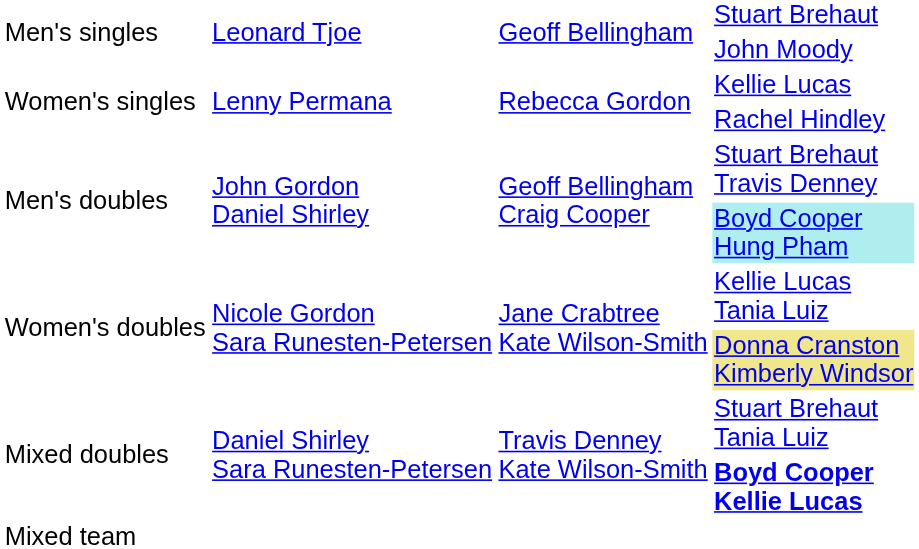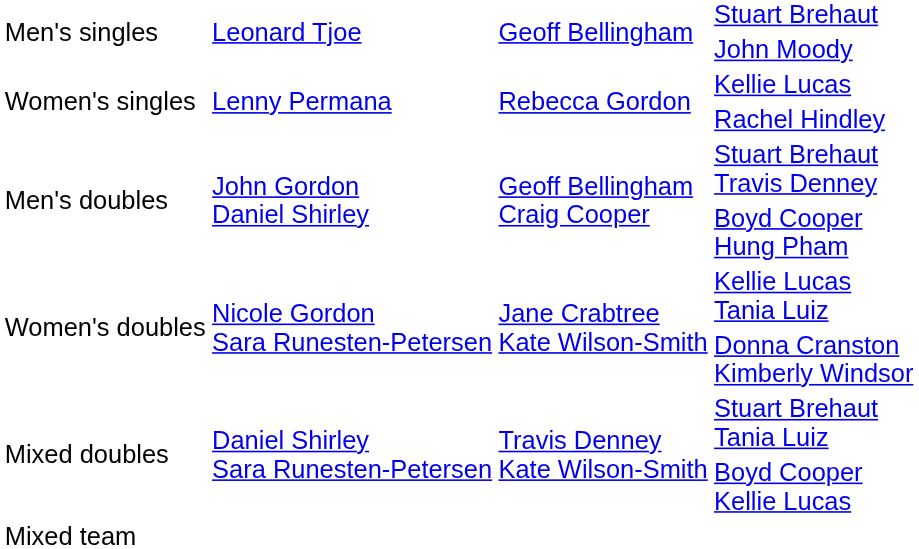(788, 232) paleturquoise background -> (788, 232) no background
(814, 359) khaki background -> (814, 359) no background
(794, 487) bold -> (788, 487) normal
